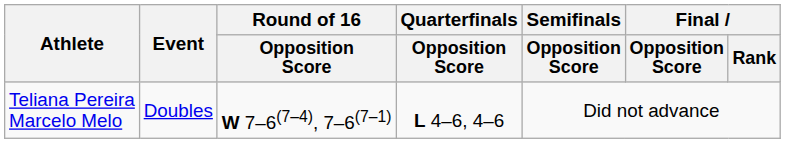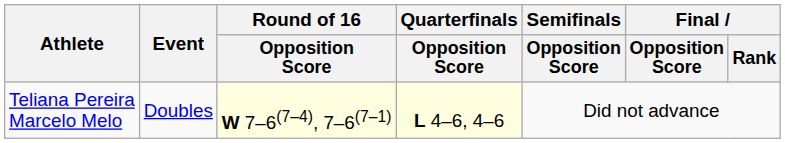(307, 121) no background -> (307, 121) lightyellow background
(459, 121) no background -> (459, 121) lightyellow background
